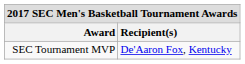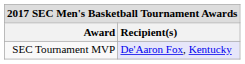(176, 50) no background -> (176, 50) lavender background
